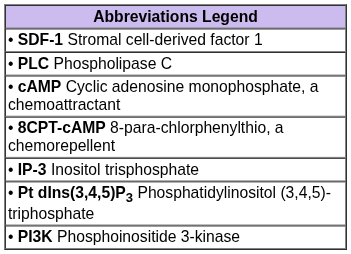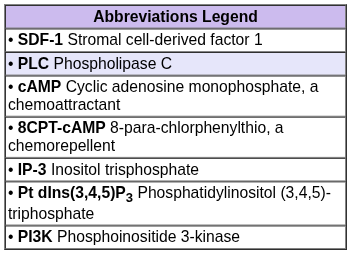(90, 63) no background -> (90, 63) lavender background
